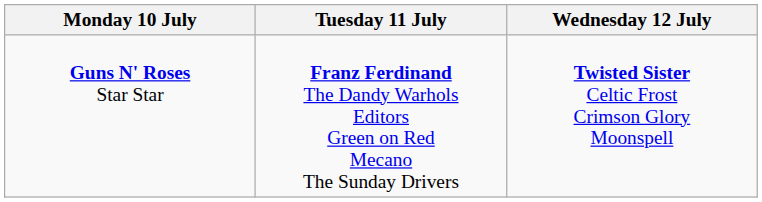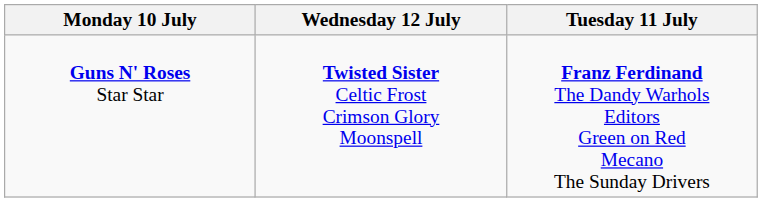columns swapped: (381, 19) <-> (632, 19)
